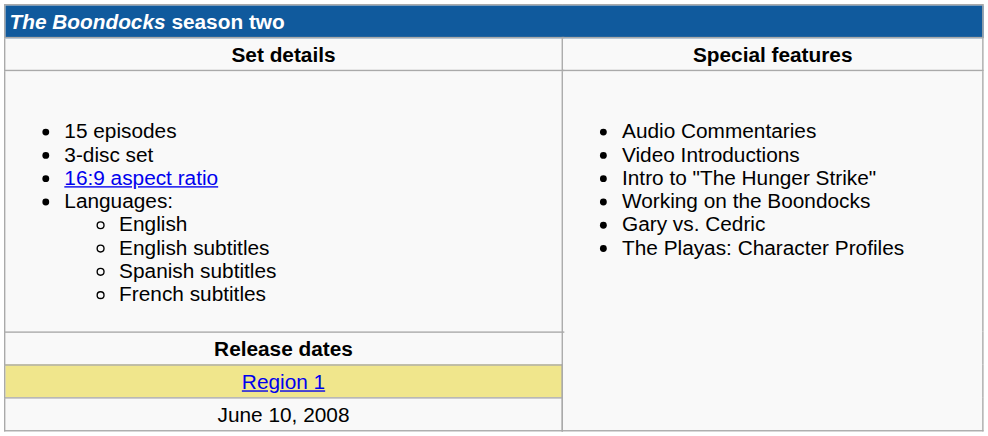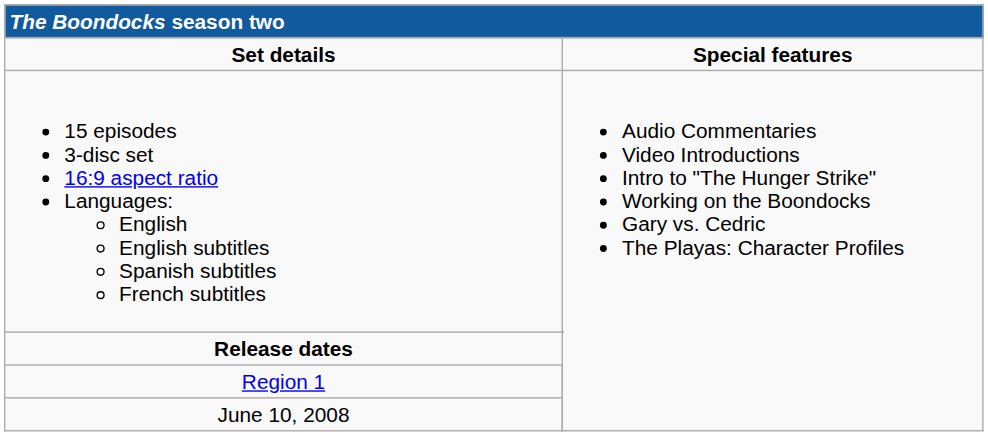(284, 381) khaki background -> (284, 381) no background
